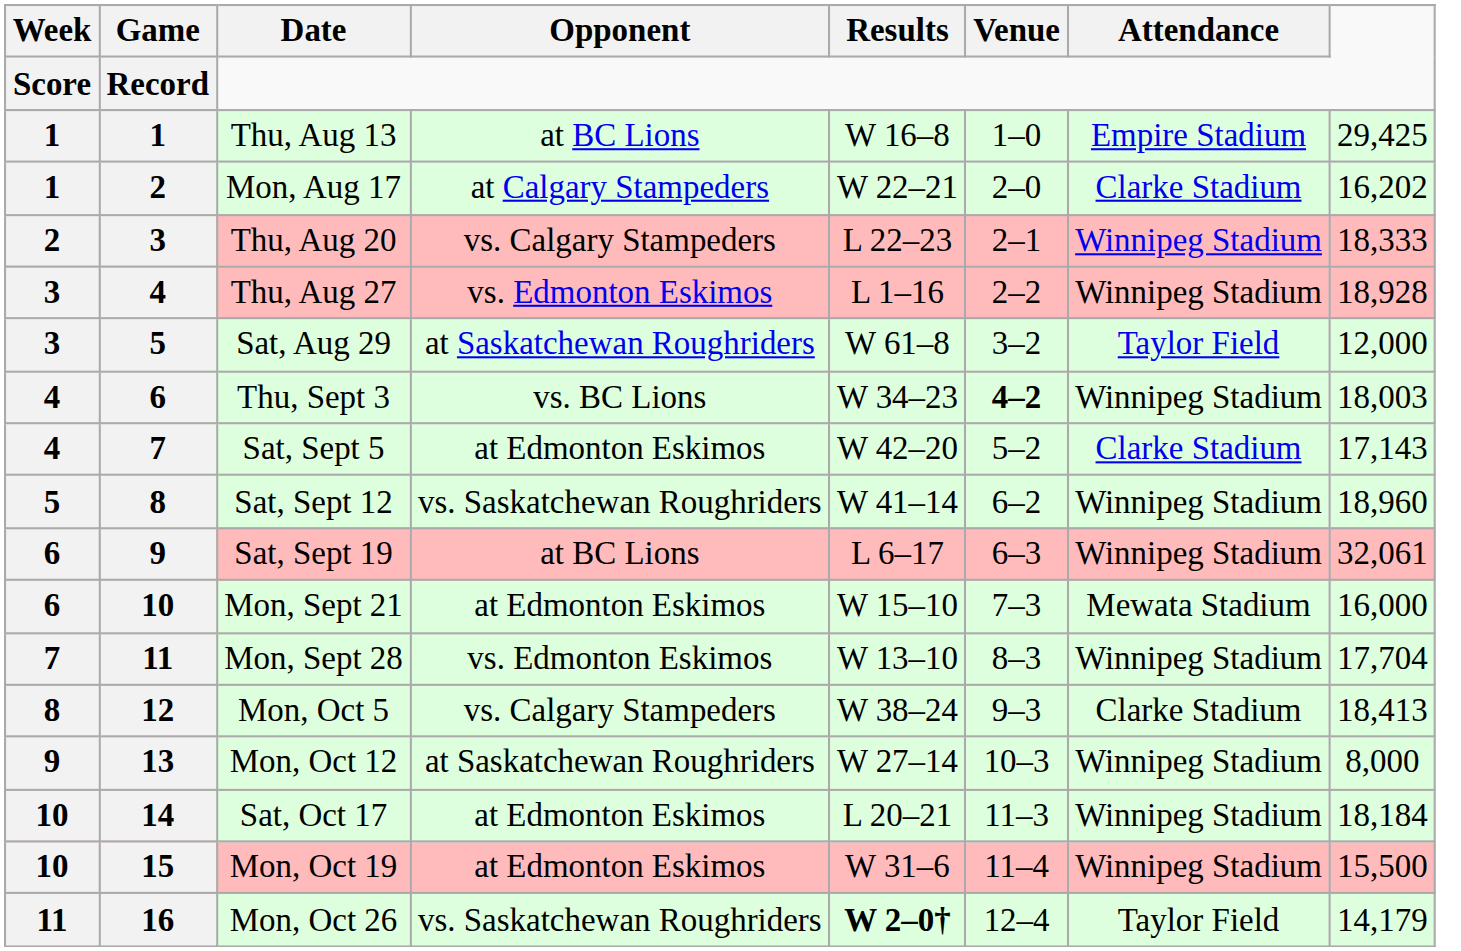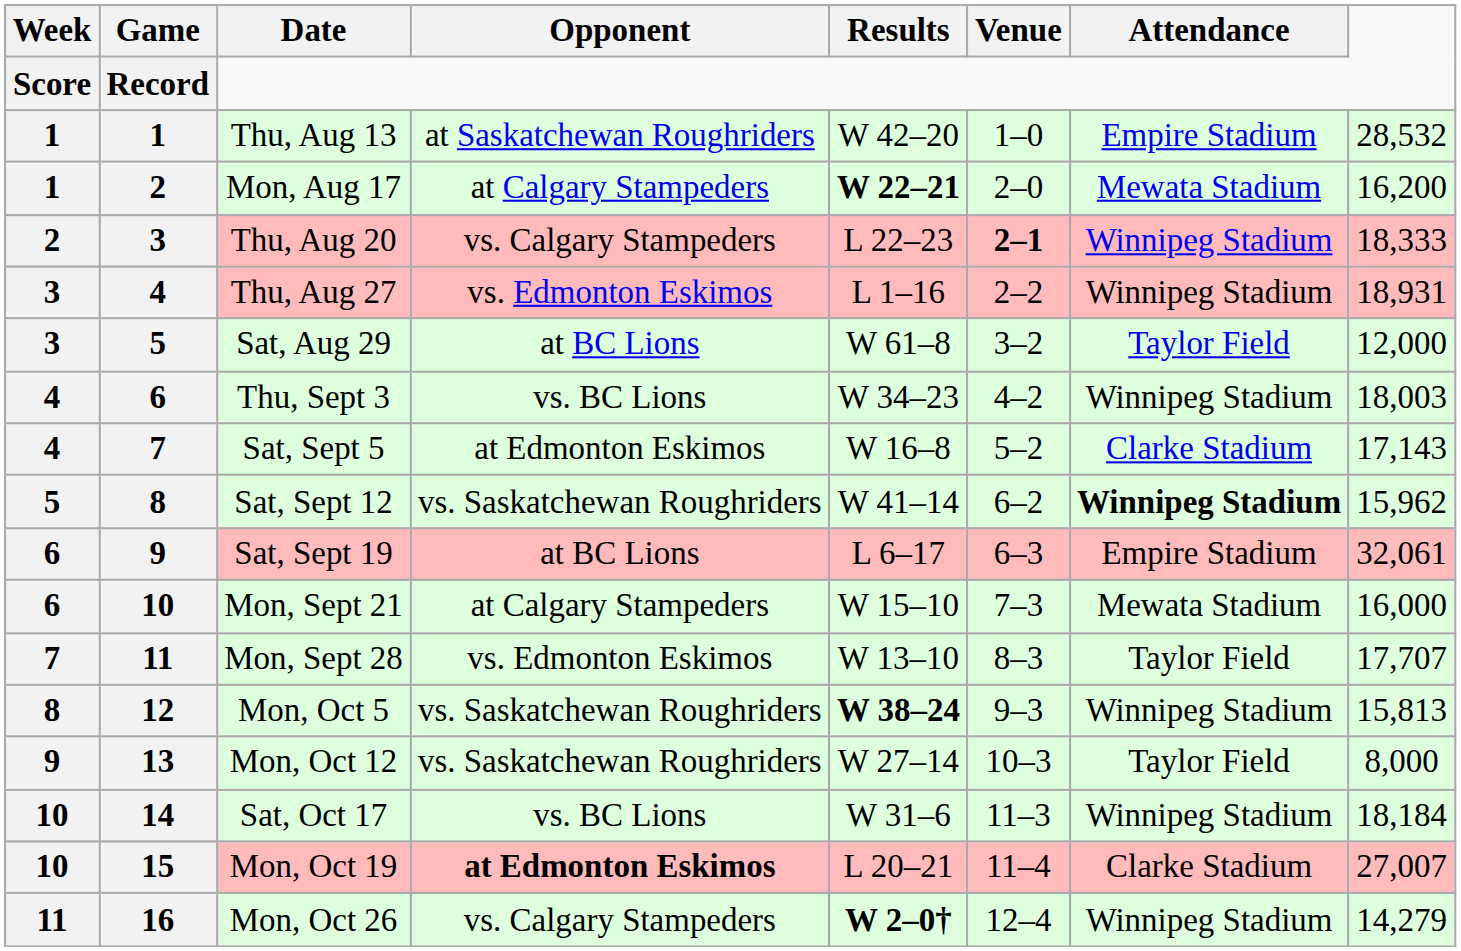(620, 135) at BC Lions -> (620, 135) at Saskatchewan Roughriders
(897, 135) W 16–8 -> (898, 135) W 42–20
(1382, 135) 29,425 -> (1402, 135) 28,532
(897, 187) normal -> (898, 187) bold
(1199, 187) Clarke Stadium -> (1209, 187) Mewata Stadium
(1382, 187) 16,202 -> (1402, 187) 16,200
(1017, 239) normal -> (1018, 239) bold
(1382, 291) 18,928 -> (1402, 291) 18,931
(620, 344) at Saskatchewan Roughriders -> (620, 344) at BC Lions
(1017, 396) bold -> (1018, 396) normal
(897, 448) W 42–20 -> (898, 448) W 16–8
(1199, 501) normal -> (1209, 501) bold
(1382, 501) 18,960 -> (1402, 501) 15,962
(1199, 553) Winnipeg Stadium -> (1209, 553) Empire Stadium
(620, 605) at Edmonton Eskimos -> (620, 605) at Calgary Stampeders
(1199, 657) Winnipeg Stadium -> (1209, 657) Taylor Field
(1382, 657) 17,704 -> (1402, 657) 17,707
(620, 710) vs. Calgary Stampeders -> (620, 710) vs. Saskatchewan Roughriders
(897, 710) normal -> (898, 710) bold
(1199, 710) Clarke Stadium -> (1209, 710) Winnipeg Stadium
(1382, 710) 18,413 -> (1402, 710) 15,813
(620, 762) at Saskatchewan Roughriders -> (620, 762) vs. Saskatchewan Roughriders
(1199, 762) Winnipeg Stadium -> (1209, 762) Taylor Field
(620, 814) at Edmonton Eskimos -> (620, 814) vs. BC Lions
(897, 814) L 20–21 -> (898, 814) W 31–6
(620, 866) normal -> (620, 866) bold
(897, 866) W 31–6 -> (898, 866) L 20–21
(1199, 866) Winnipeg Stadium -> (1209, 866) Clarke Stadium
(1382, 866) 15,500 -> (1402, 866) 27,007
(620, 919) vs. Saskatchewan Roughriders -> (620, 919) vs. Calgary Stampeders
(1199, 919) Taylor Field -> (1209, 919) Winnipeg Stadium
(1382, 919) 14,179 -> (1402, 919) 14,279
